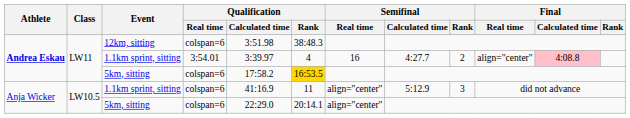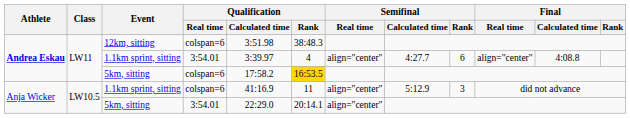(355, 58) 16 -> (355, 58) align="center"
(462, 58) 2 -> (462, 58) 6
(567, 58) pink background -> (567, 58) no background
(205, 105) colspan=6 -> (205, 105) 3:54.01
